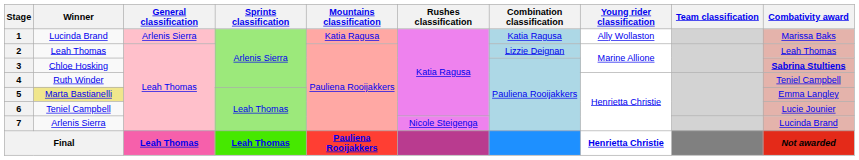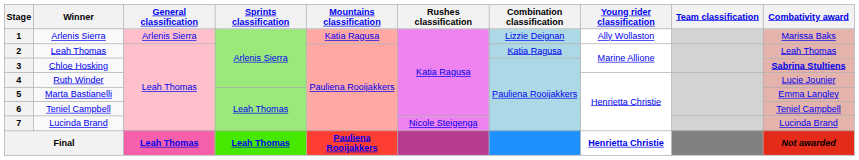(78, 37) Lucinda Brand -> (78, 37) Arlenis Sierra
(535, 37) Katia Ragusa -> (535, 37) Lizzie Deignan
(535, 51) Lizzie Deignan -> (535, 51) Katia Ragusa
(809, 80) Teniel Campbell -> (809, 80) Lucie Jounier
(78, 95) khaki background -> (78, 95) no background
(809, 109) Lucie Jounier -> (809, 109) Teniel Campbell
(78, 124) Arlenis Sierra -> (78, 124) Lucinda Brand
